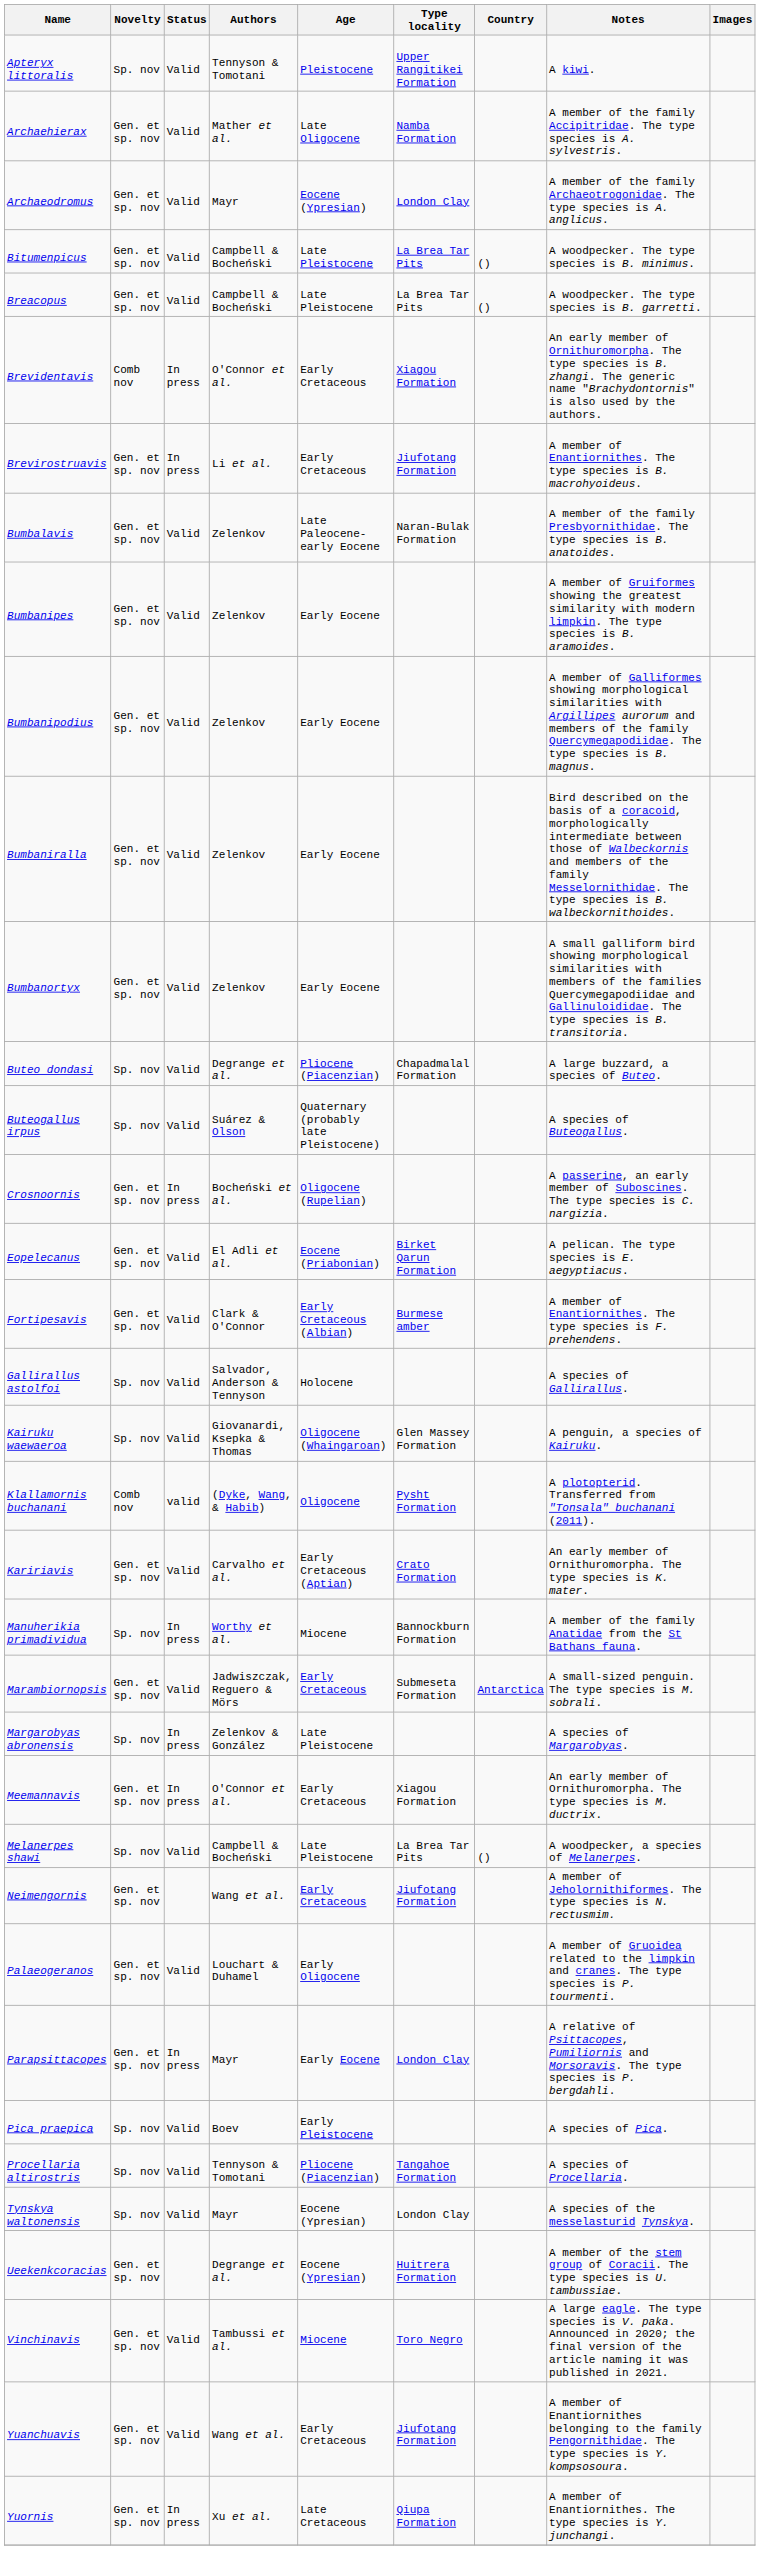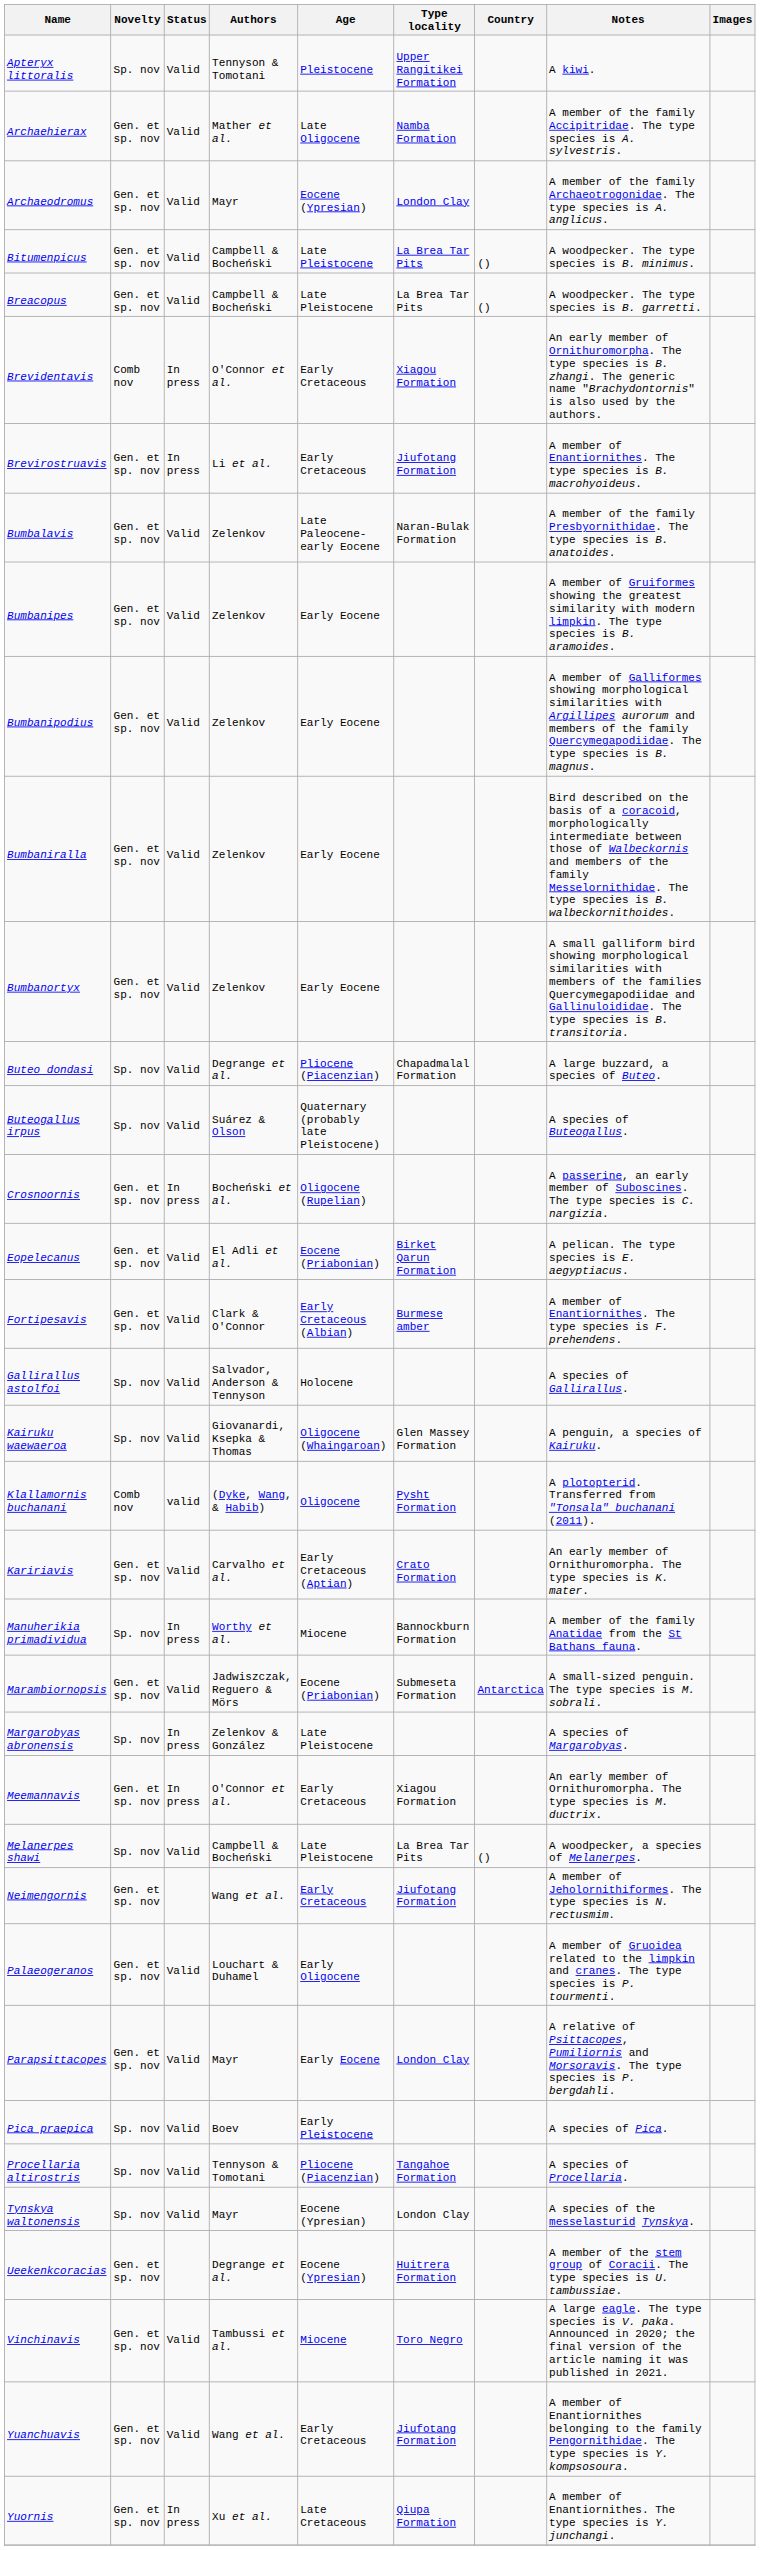(333, 1684) Early Cretaceous -> (340, 1690) Eocene (Priabonian)
(183, 2059) In press -> (183, 2059) Valid
